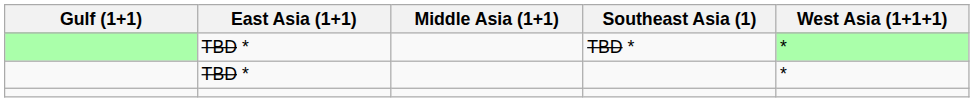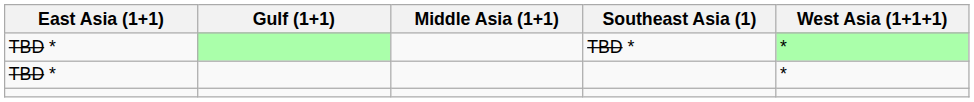columns swapped: (294, 19) <-> (101, 19)
